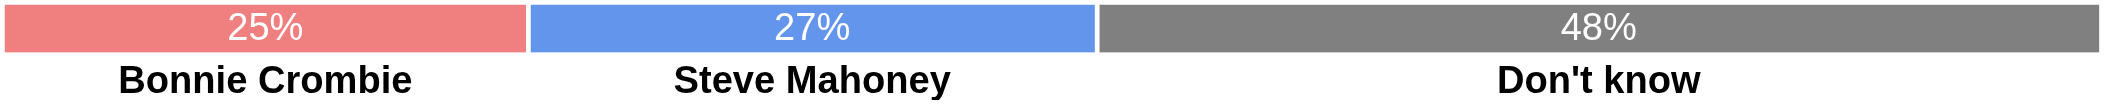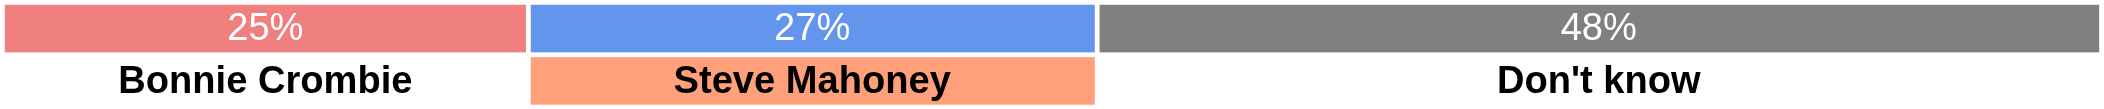(812, 80) no background -> (812, 80) lightsalmon background
